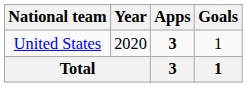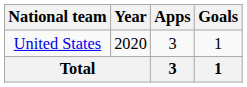(172, 43) bold -> (172, 43) normal
